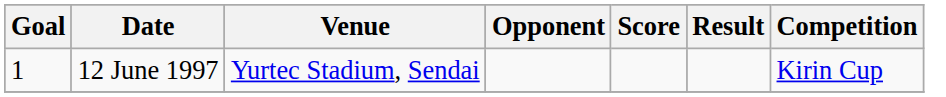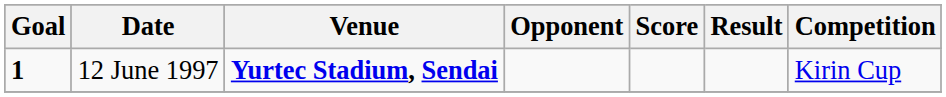(18, 70) normal -> (18, 70) bold
(355, 70) normal -> (364, 70) bold
